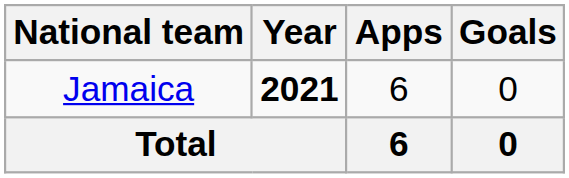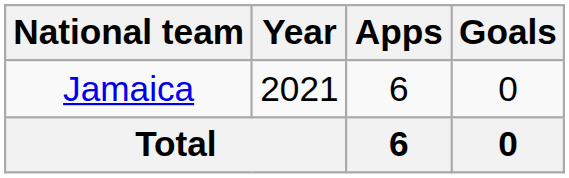(299, 88) bold -> (299, 88) normal
